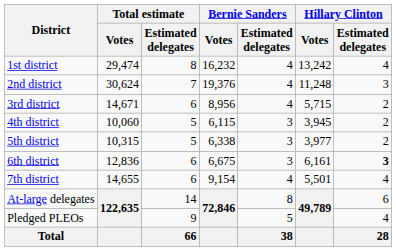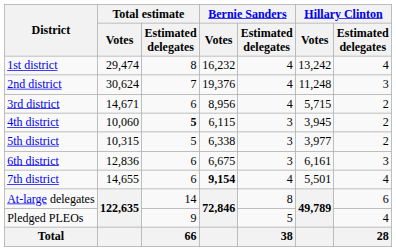(194, 122) normal -> (194, 122) bold
(386, 160) bold -> (386, 160) normal
(222, 179) normal -> (222, 179) bold
